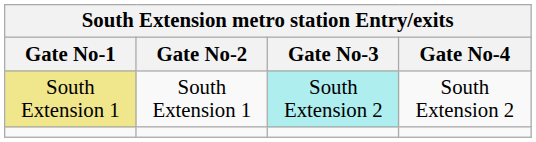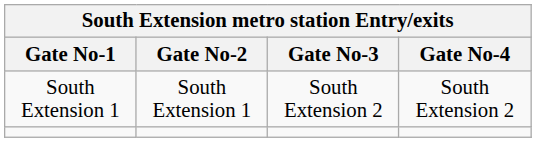(70, 98) khaki background -> (70, 98) no background
(333, 98) paleturquoise background -> (333, 98) no background
